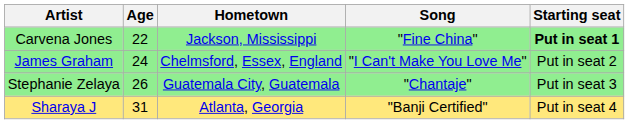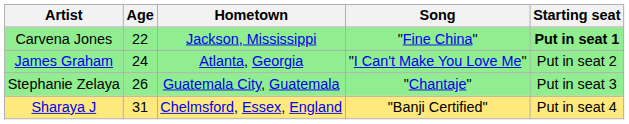(251, 61) Chelmsford, Essex, England -> (251, 61) Atlanta, Georgia
(251, 107) Atlanta, Georgia -> (251, 107) Chelmsford, Essex, England
